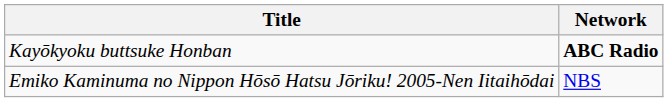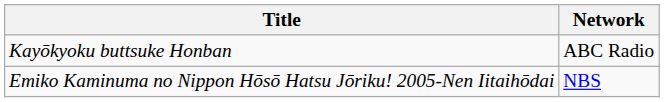(611, 50) bold -> (609, 50) normal
